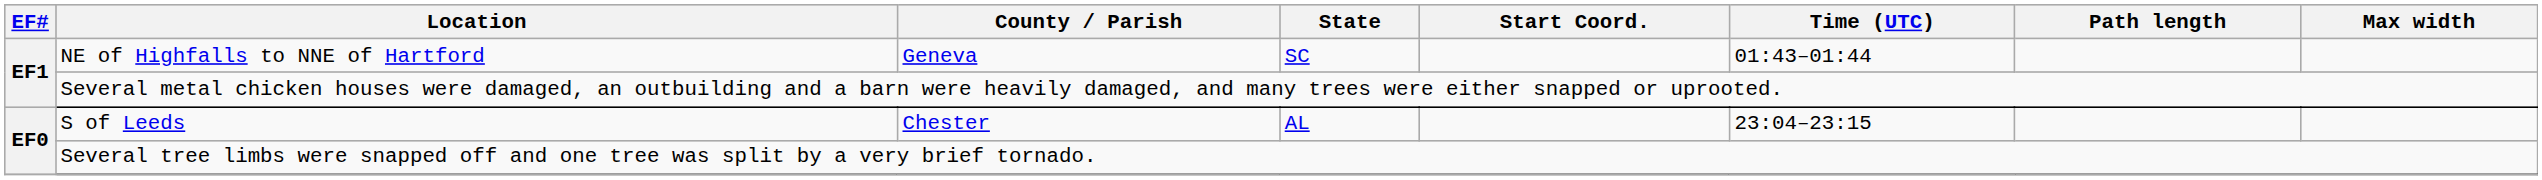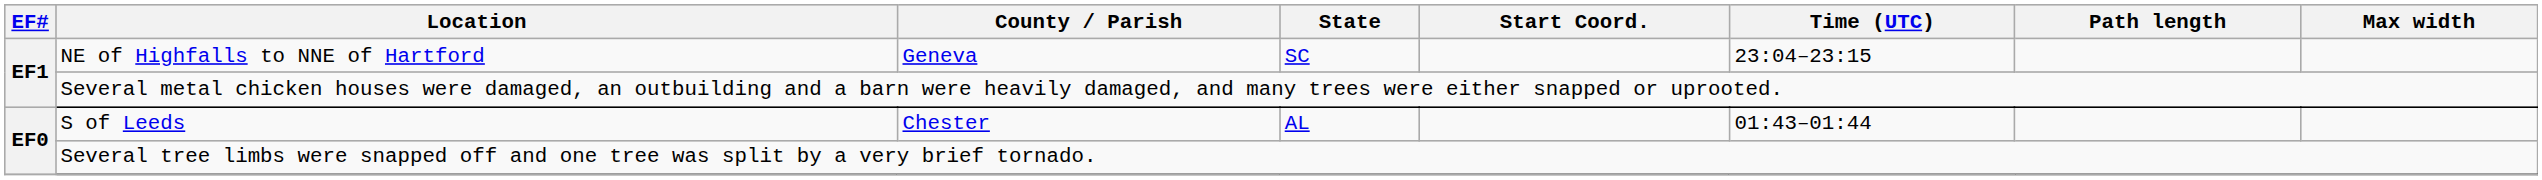(1803, 56) 01:43–01:44 -> (1803, 56) 23:04–23:15
(1803, 123) 23:04–23:15 -> (1803, 123) 01:43–01:44
